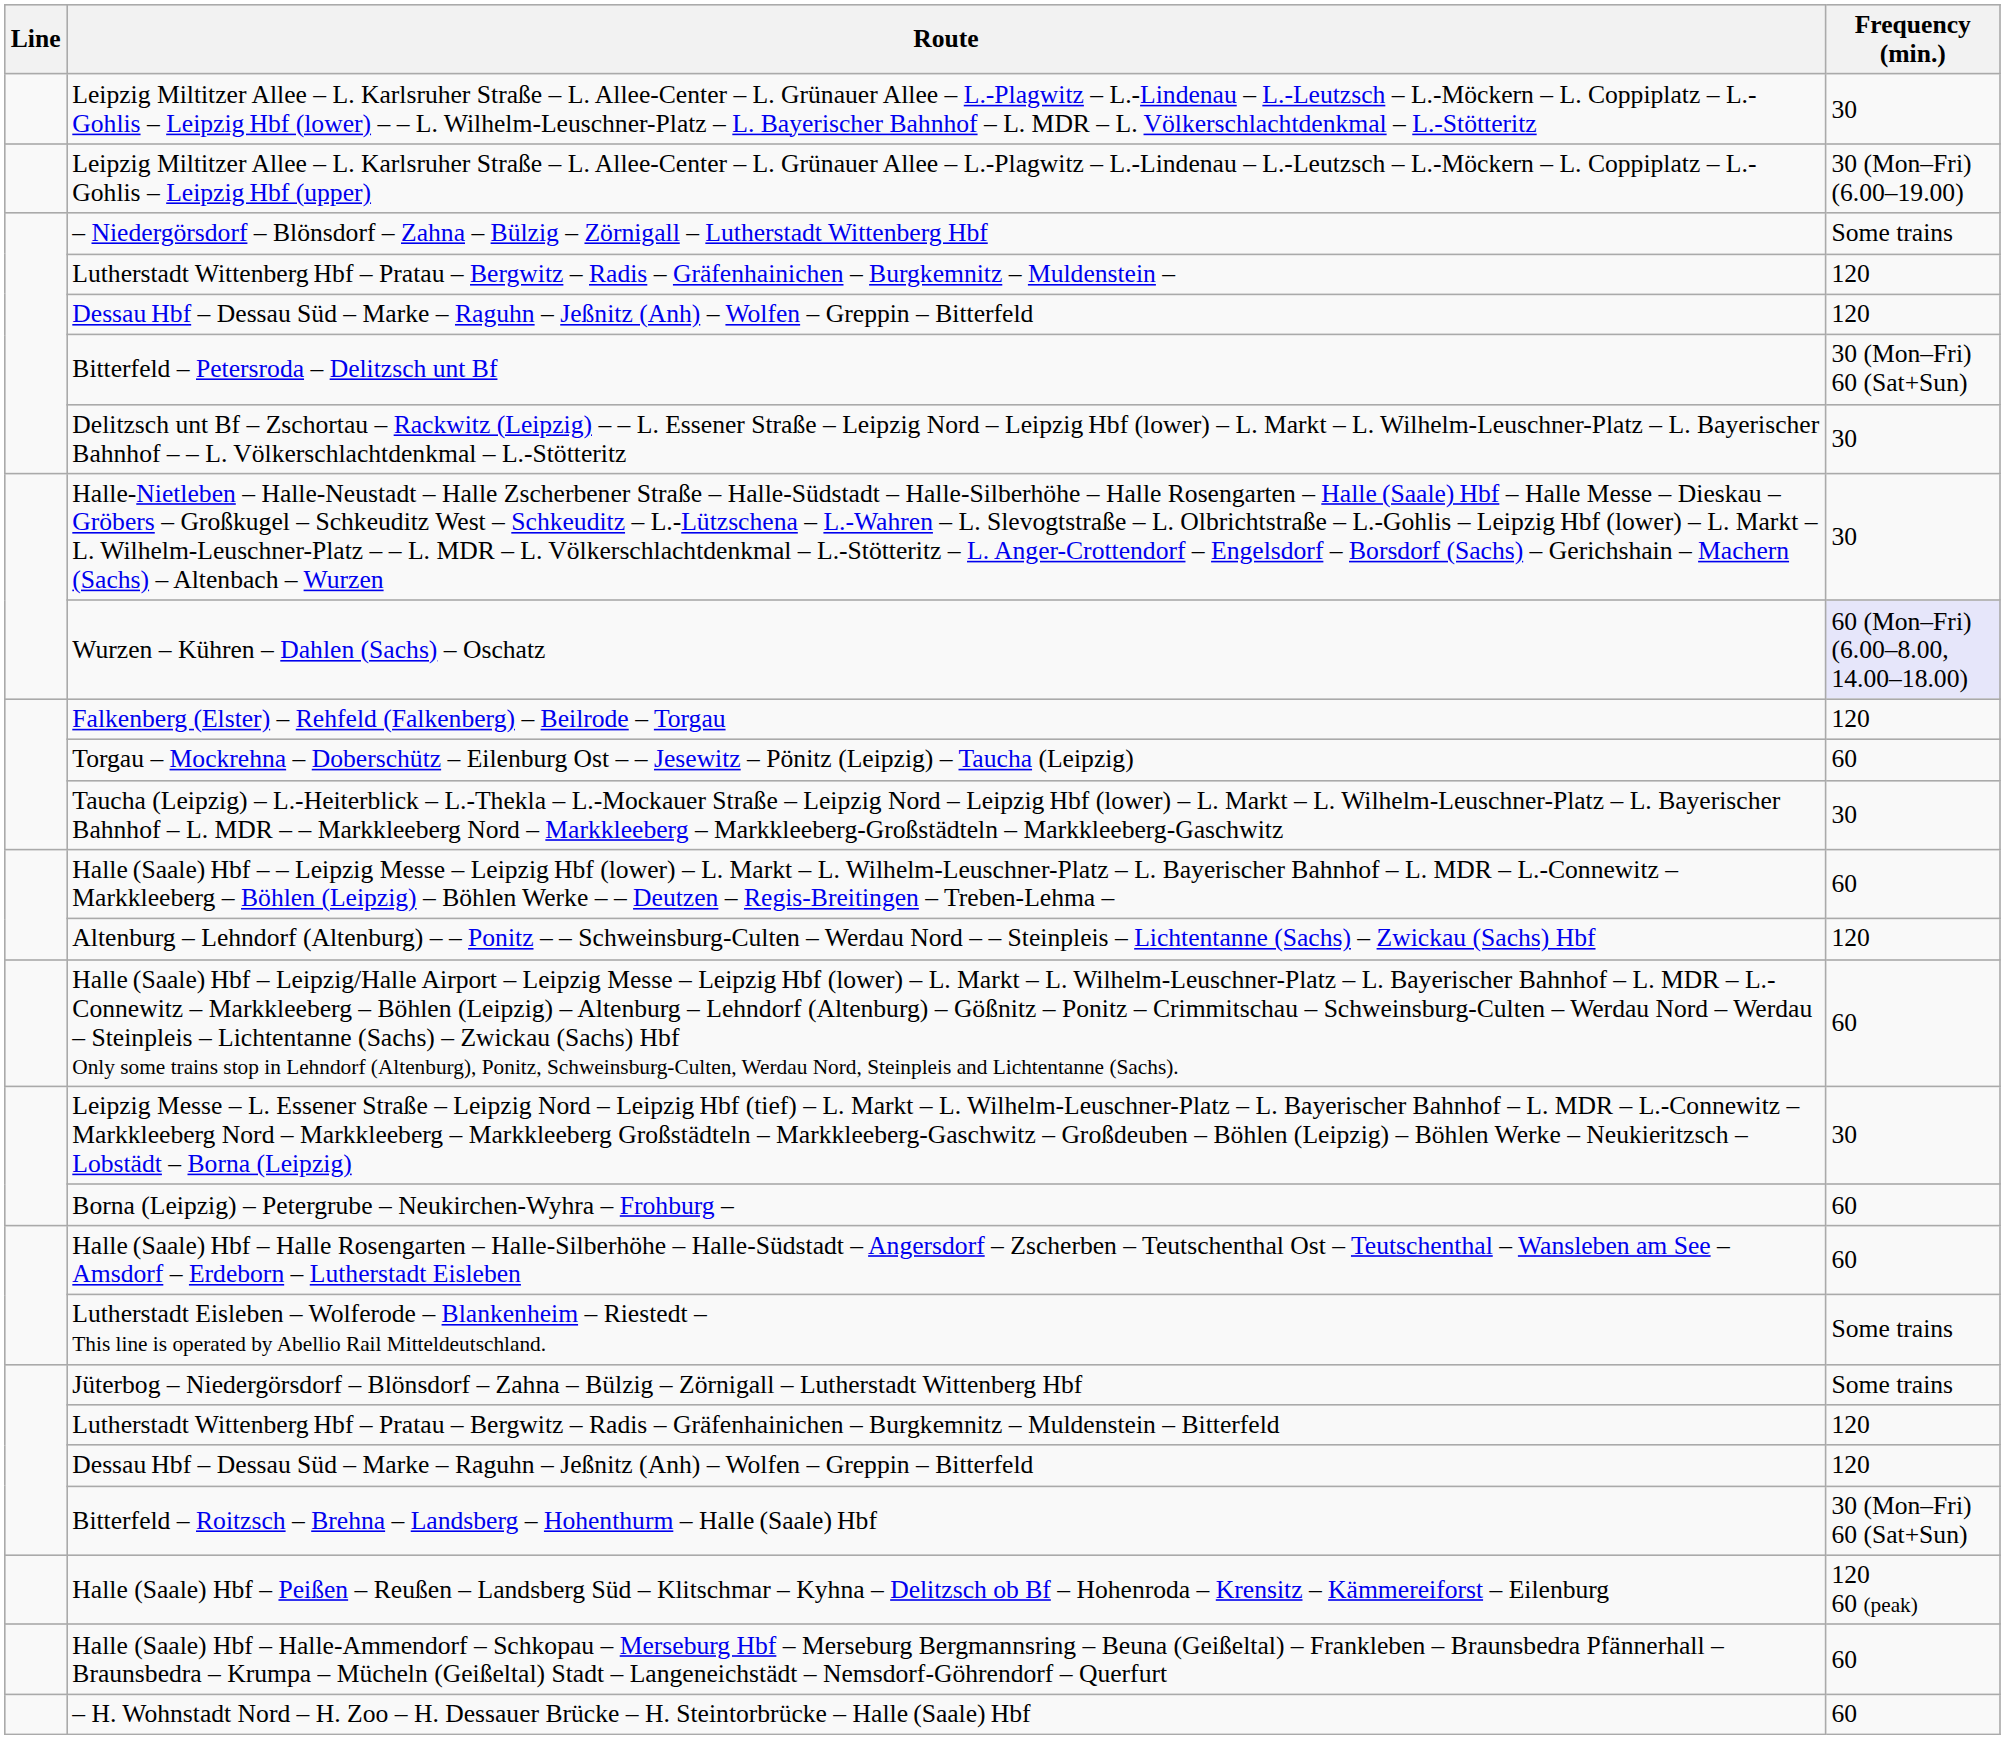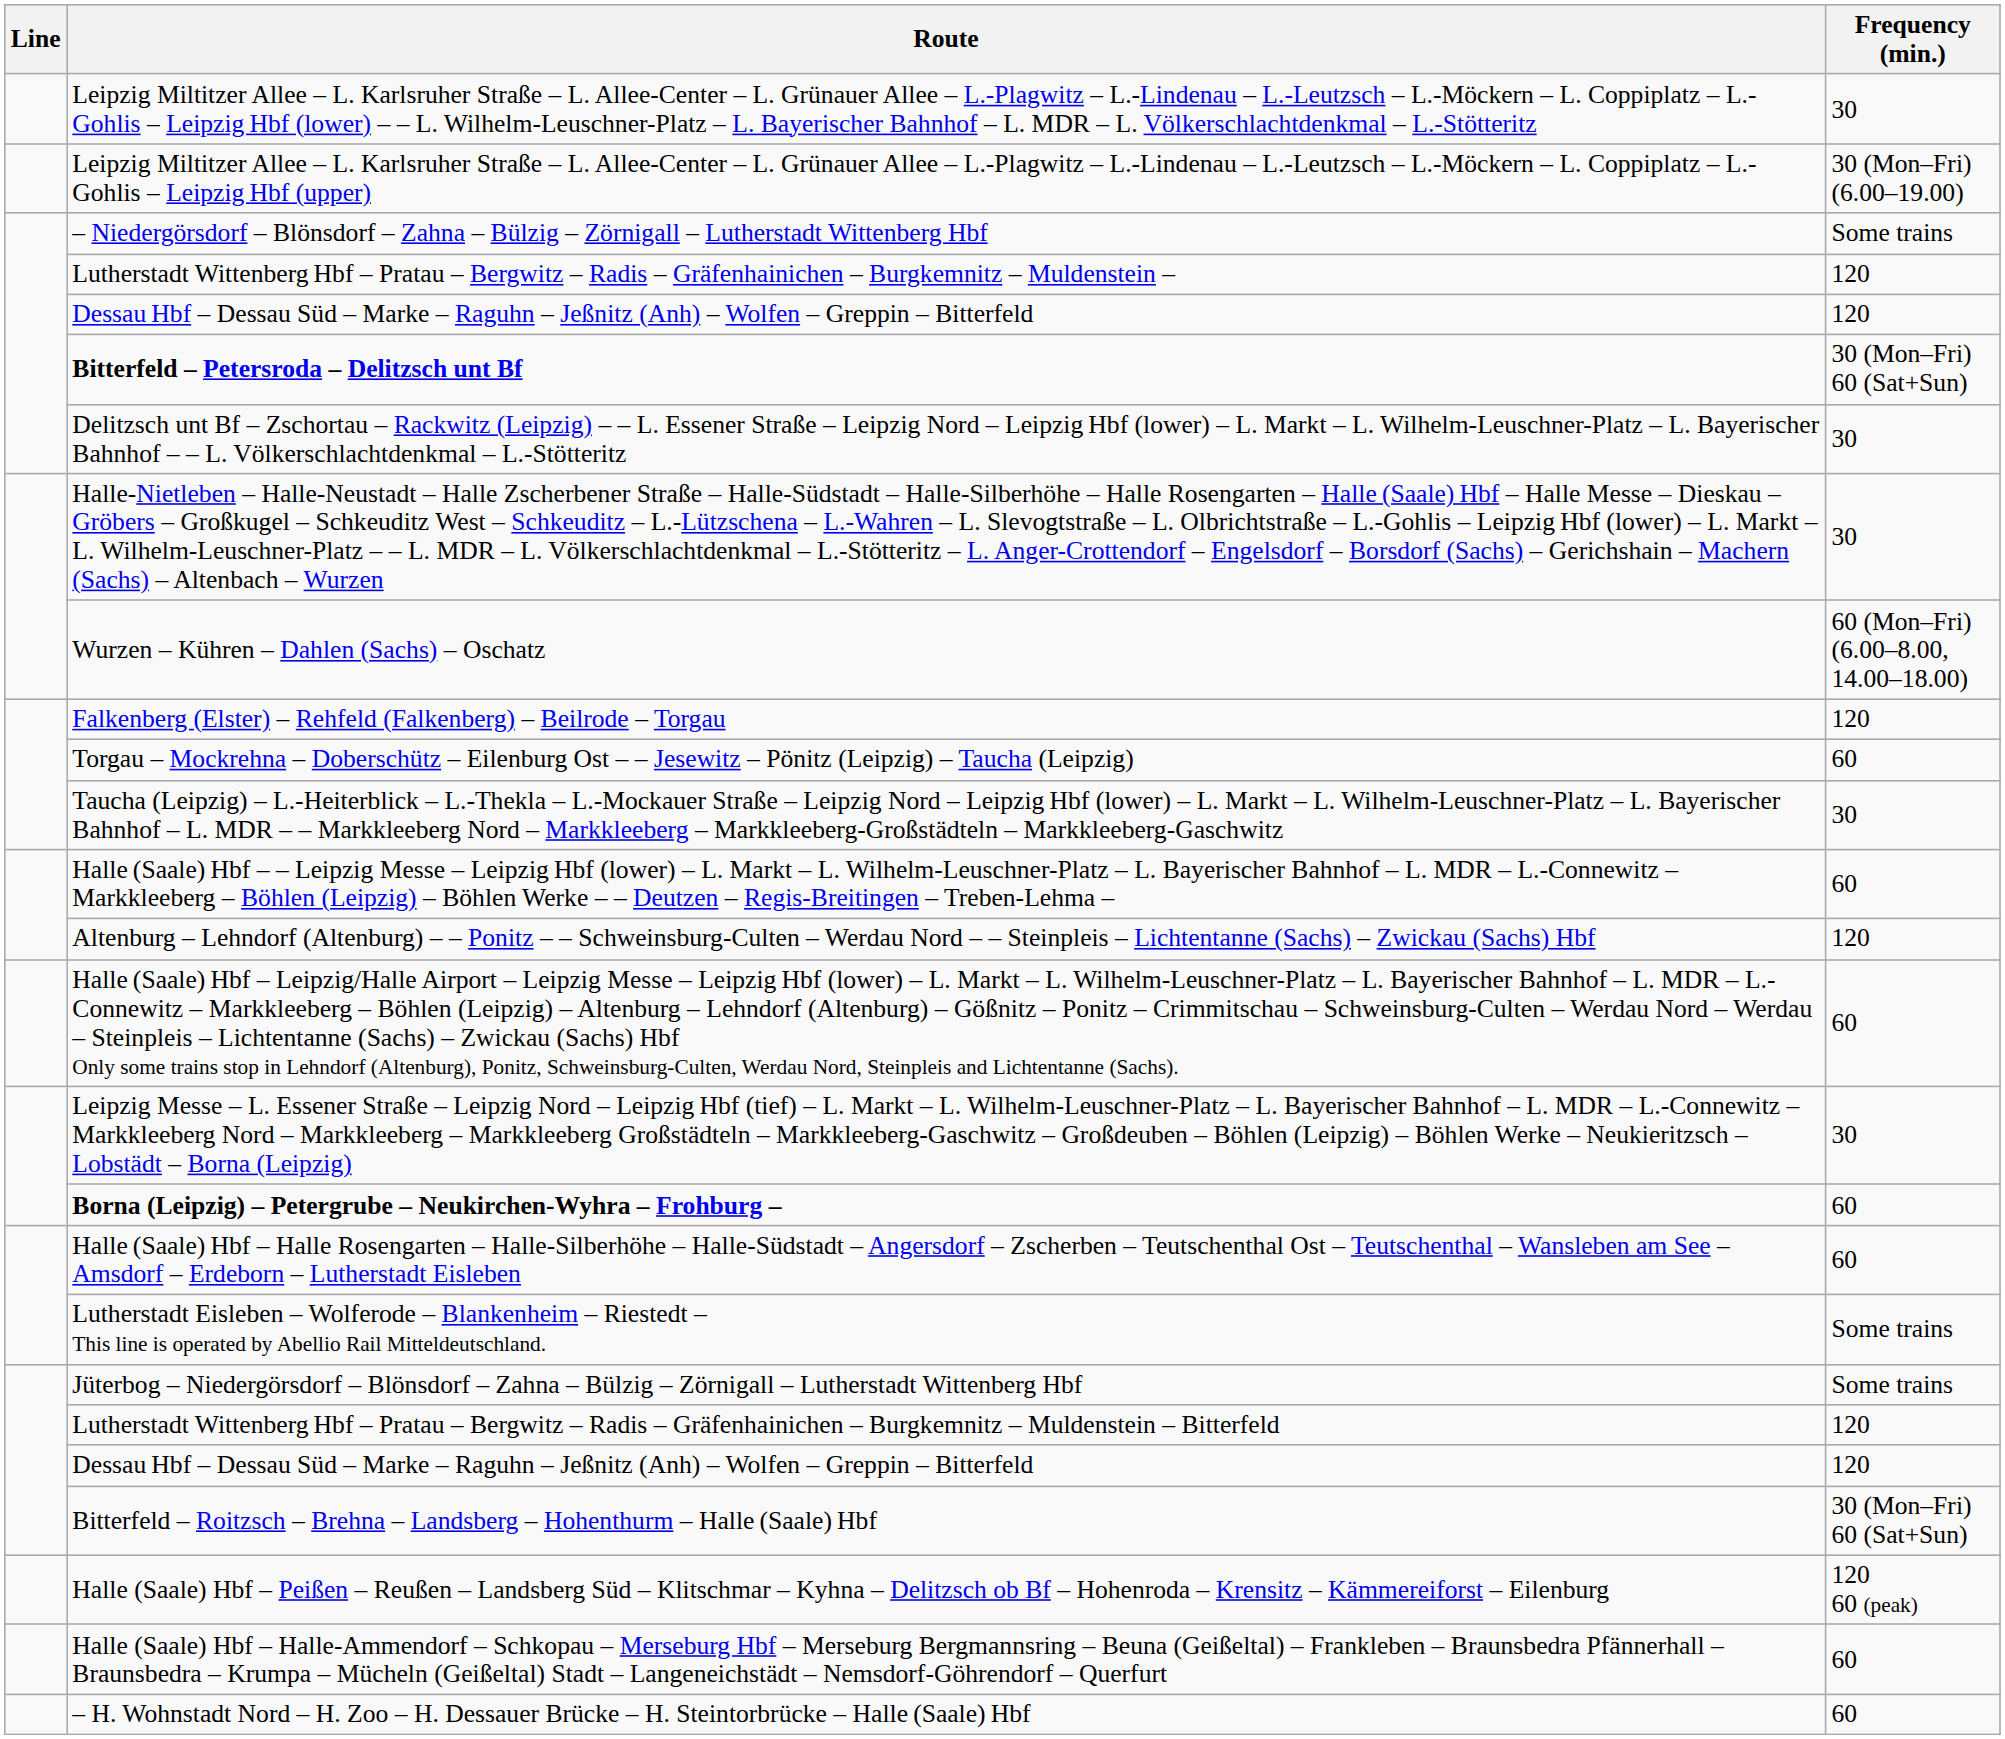(285, 369) normal -> (297, 369) bold
(1901, 649) lavender background -> (1901, 649) no background
(403, 1204) normal -> (427, 1204) bold
